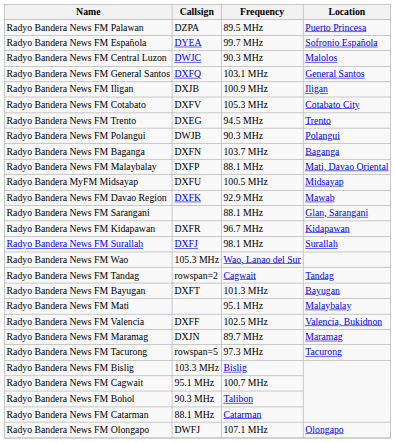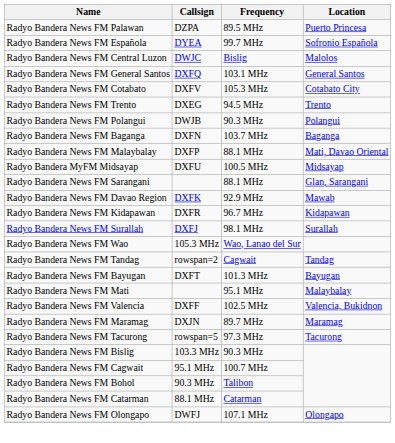(243, 58) 90.3 MHz -> (235, 58) Bislig
- row: (70, 89)
rows swapped: (87, 197) <-> (78, 213)
(235, 368) Bislig -> (243, 352) 90.3 MHz
